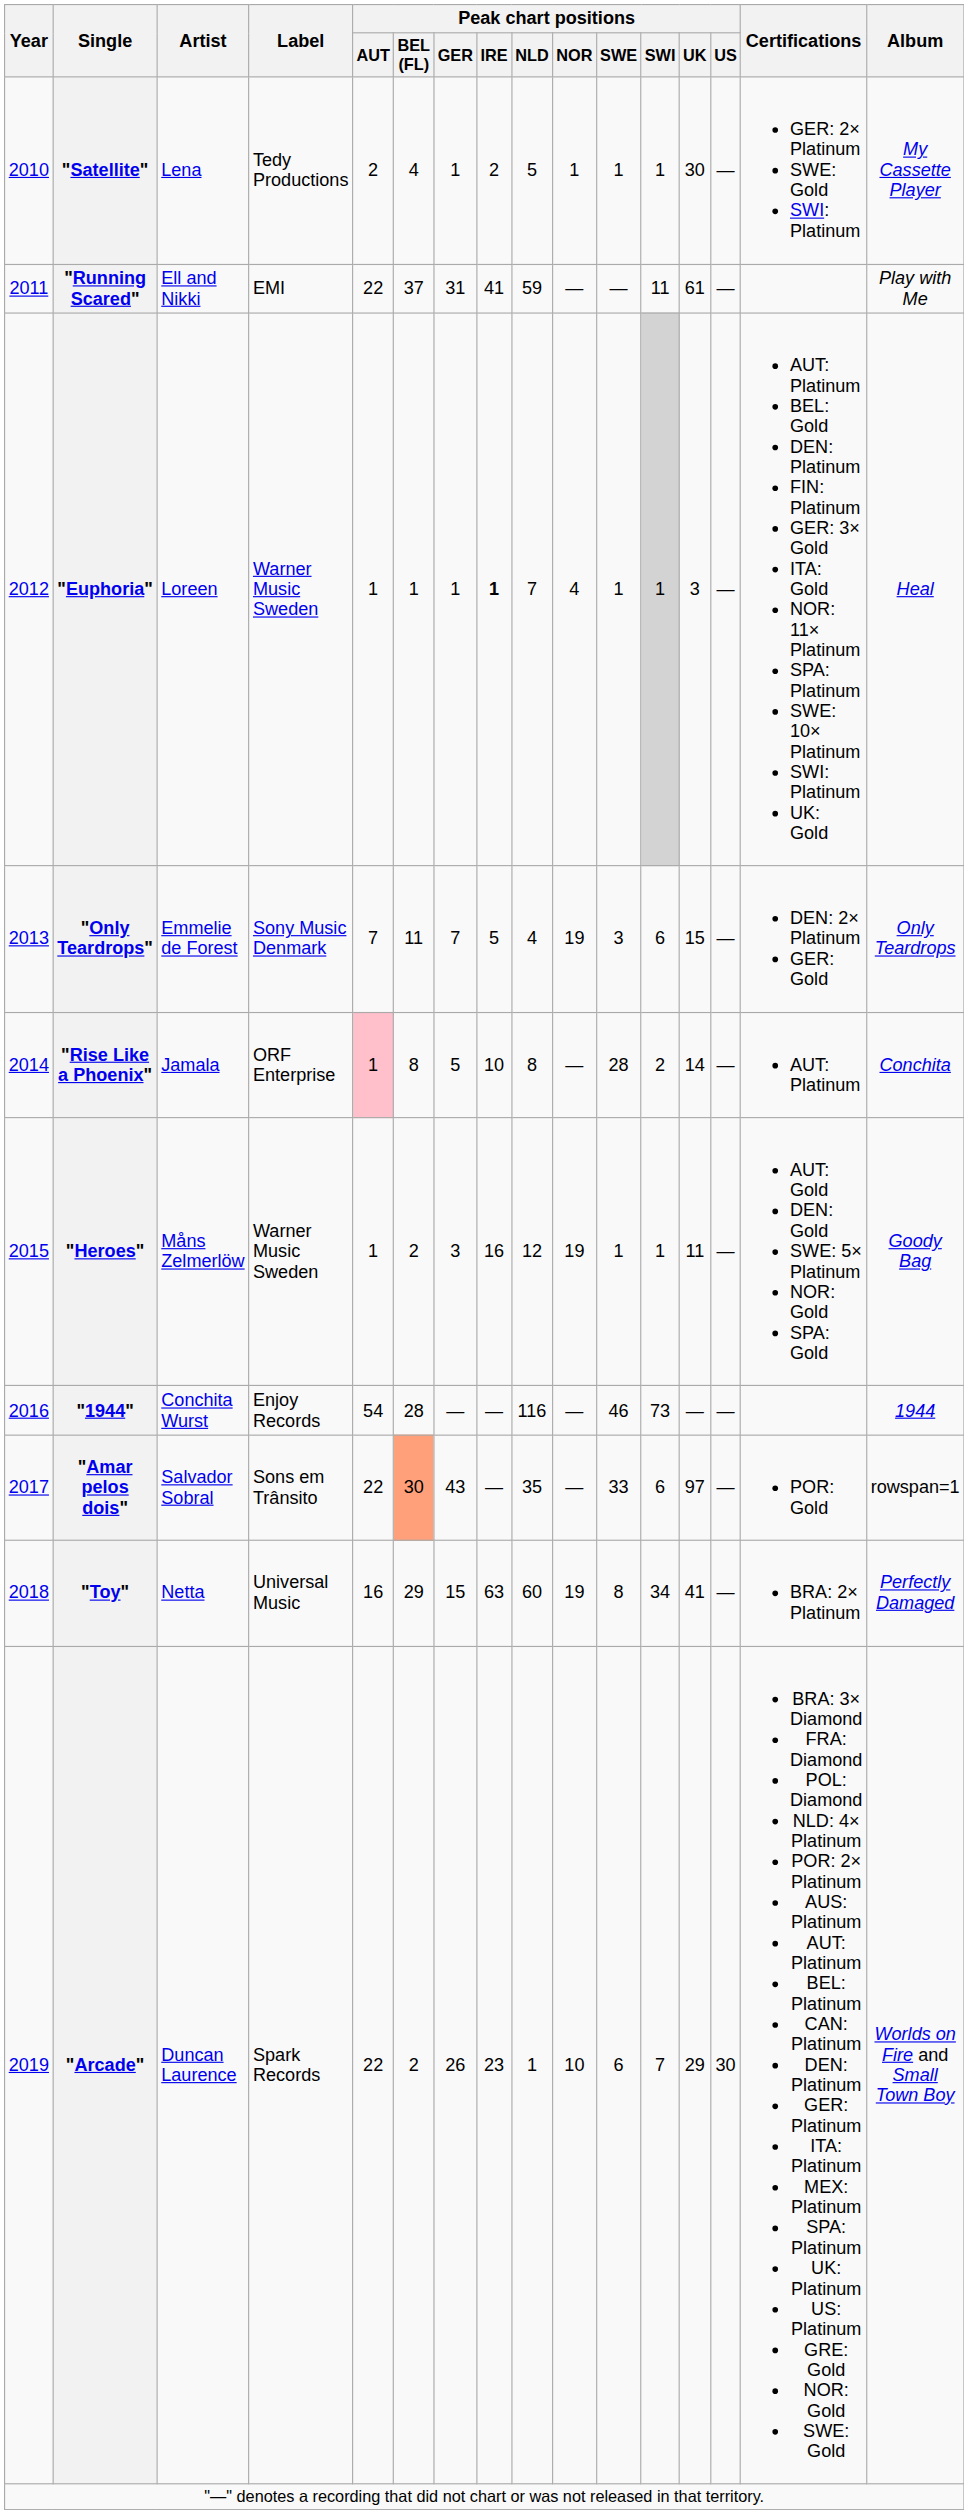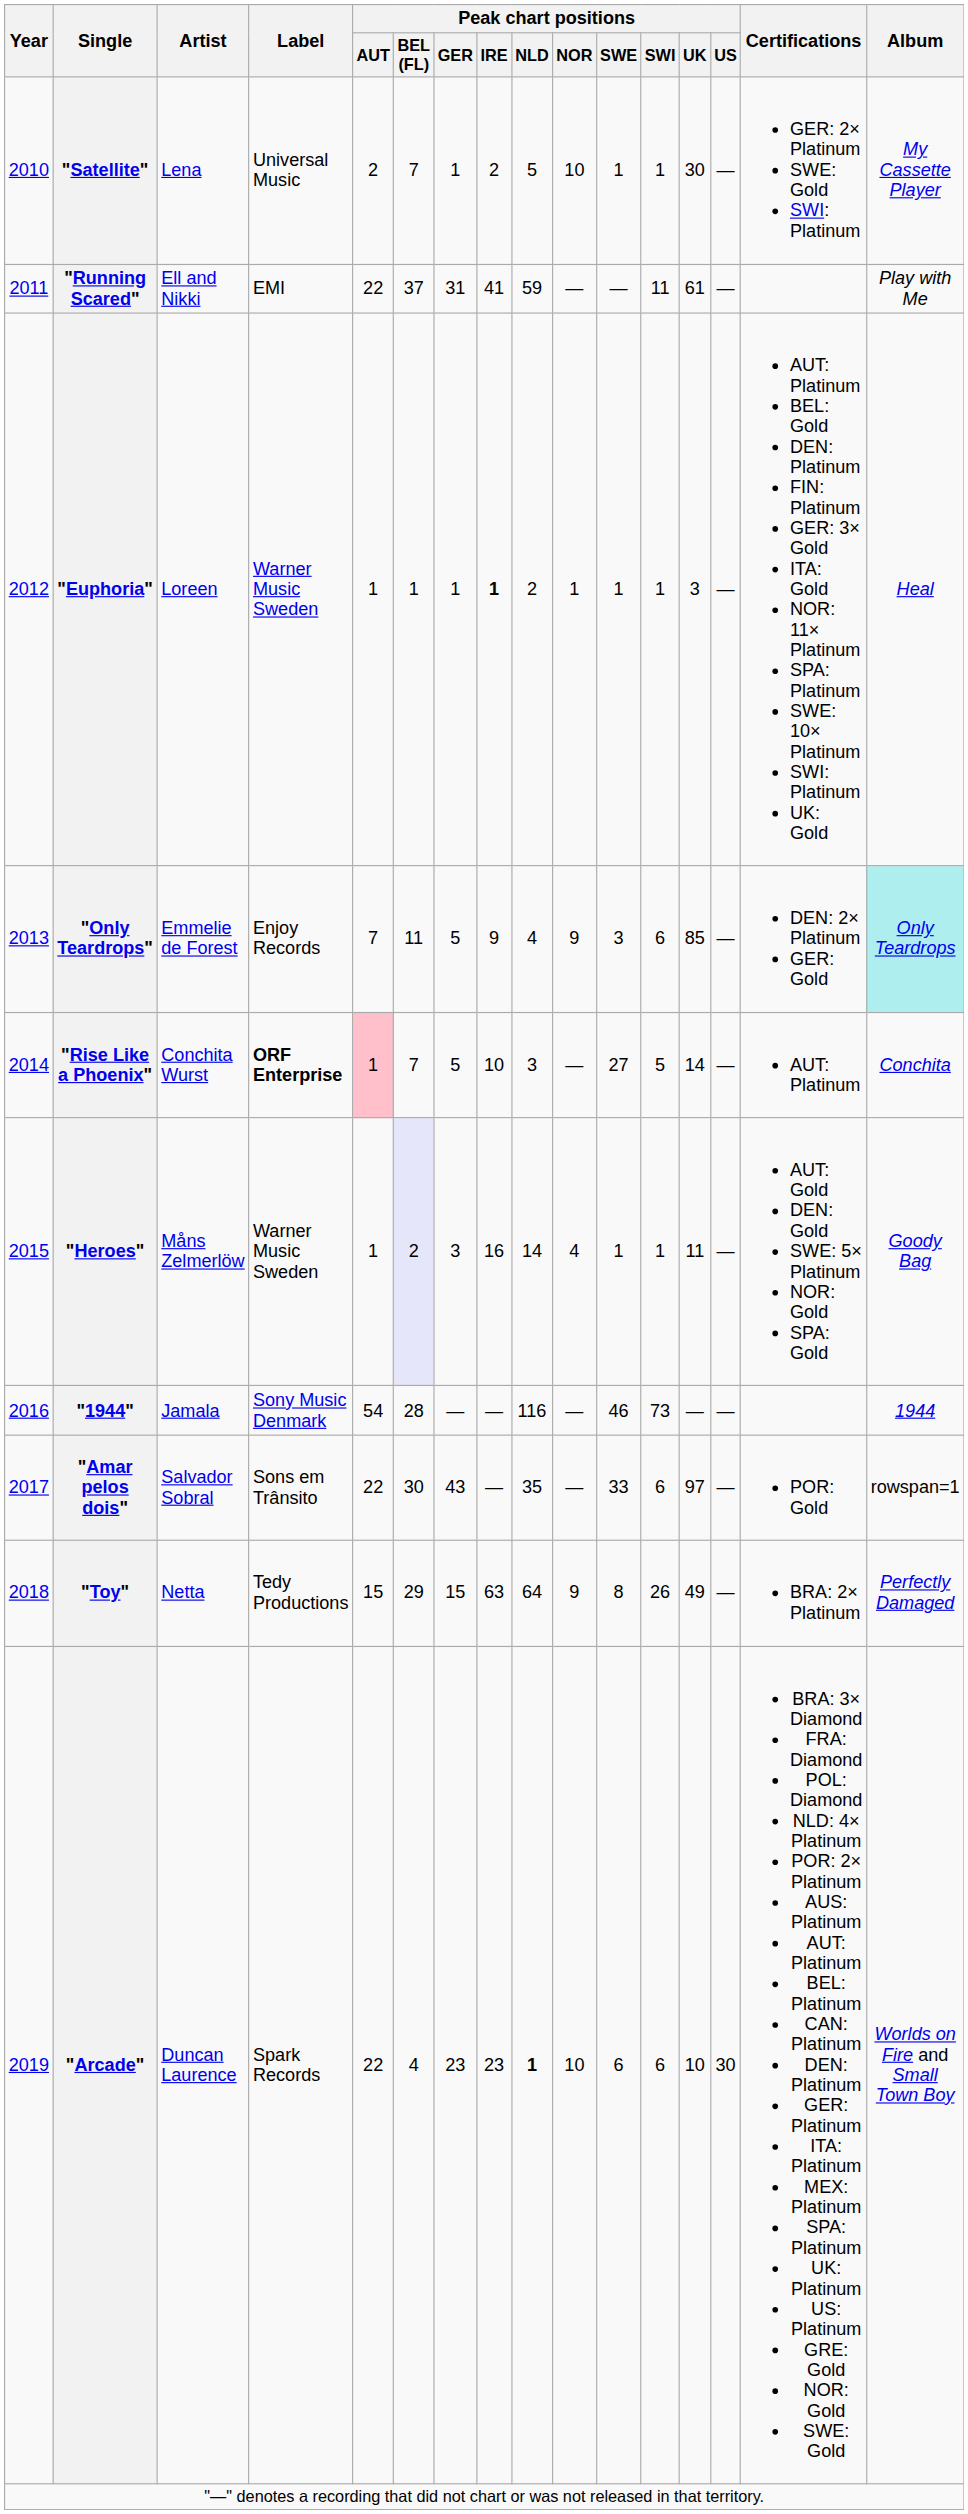(301, 170) Tedy Productions -> (291, 170) Universal Music
(414, 170) 4 -> (414, 170) 7
(574, 170) 1 -> (574, 170) 10
(532, 589) 7 -> (532, 589) 2
(574, 589) 4 -> (574, 589) 1
(660, 589) lightgrey background -> (660, 589) no background
(300, 938) Sony Music Denmark -> (287, 938) Enjoy Records
(455, 938) 7 -> (455, 938) 5
(494, 938) 5 -> (494, 938) 9
(574, 938) 19 -> (574, 938) 9
(695, 938) 15 -> (695, 938) 85
(915, 938) no background -> (915, 938) paleturquoise background
(190, 1064) Jamala -> (197, 1064) Conchita Wurst
(294, 1064) normal -> (298, 1064) bold
(414, 1064) 8 -> (414, 1064) 7
(532, 1064) 8 -> (532, 1064) 3
(619, 1064) 28 -> (619, 1064) 27
(660, 1064) 2 -> (660, 1064) 5
(414, 1251) no background -> (414, 1251) lavender background
(532, 1251) 12 -> (532, 1251) 14
(574, 1251) 19 -> (574, 1251) 4
(197, 1410) Conchita Wurst -> (190, 1410) Jamala
(287, 1410) Enjoy Records -> (300, 1410) Sony Music Denmark
(414, 1487) lightsalmon background -> (414, 1487) no background
(291, 1593) Universal Music -> (301, 1593) Tedy Productions
(373, 1593) 16 -> (373, 1593) 15
(532, 1593) 60 -> (532, 1593) 64
(574, 1593) 19 -> (574, 1593) 9
(660, 1593) 34 -> (660, 1593) 26
(695, 1593) 41 -> (695, 1593) 49
(414, 2064) 2 -> (414, 2064) 4
(455, 2064) 26 -> (455, 2064) 23
(532, 2064) normal -> (532, 2064) bold
(660, 2064) 7 -> (660, 2064) 6
(695, 2064) 29 -> (695, 2064) 10
